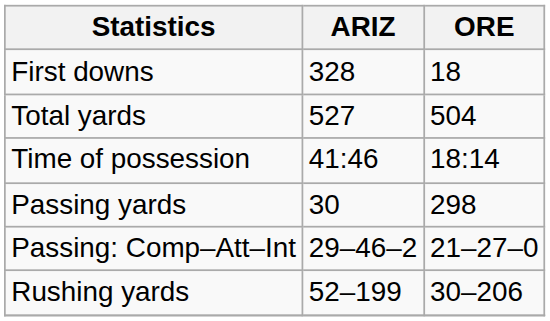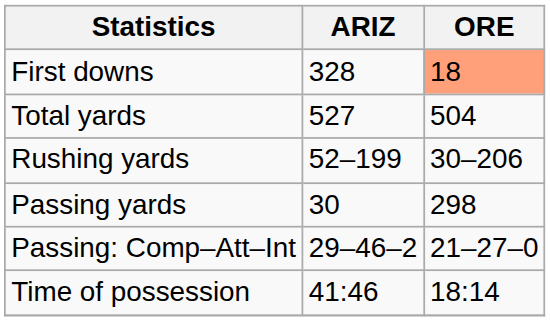(446, 71) no background -> (446, 71) lightsalmon background
rows swapped: (100, 292) <-> (131, 159)
